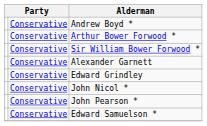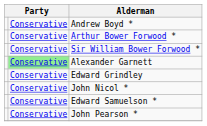(39, 62) no background -> (39, 62) lightgreen background
rows swapped: (104, 101) <-> (114, 114)
